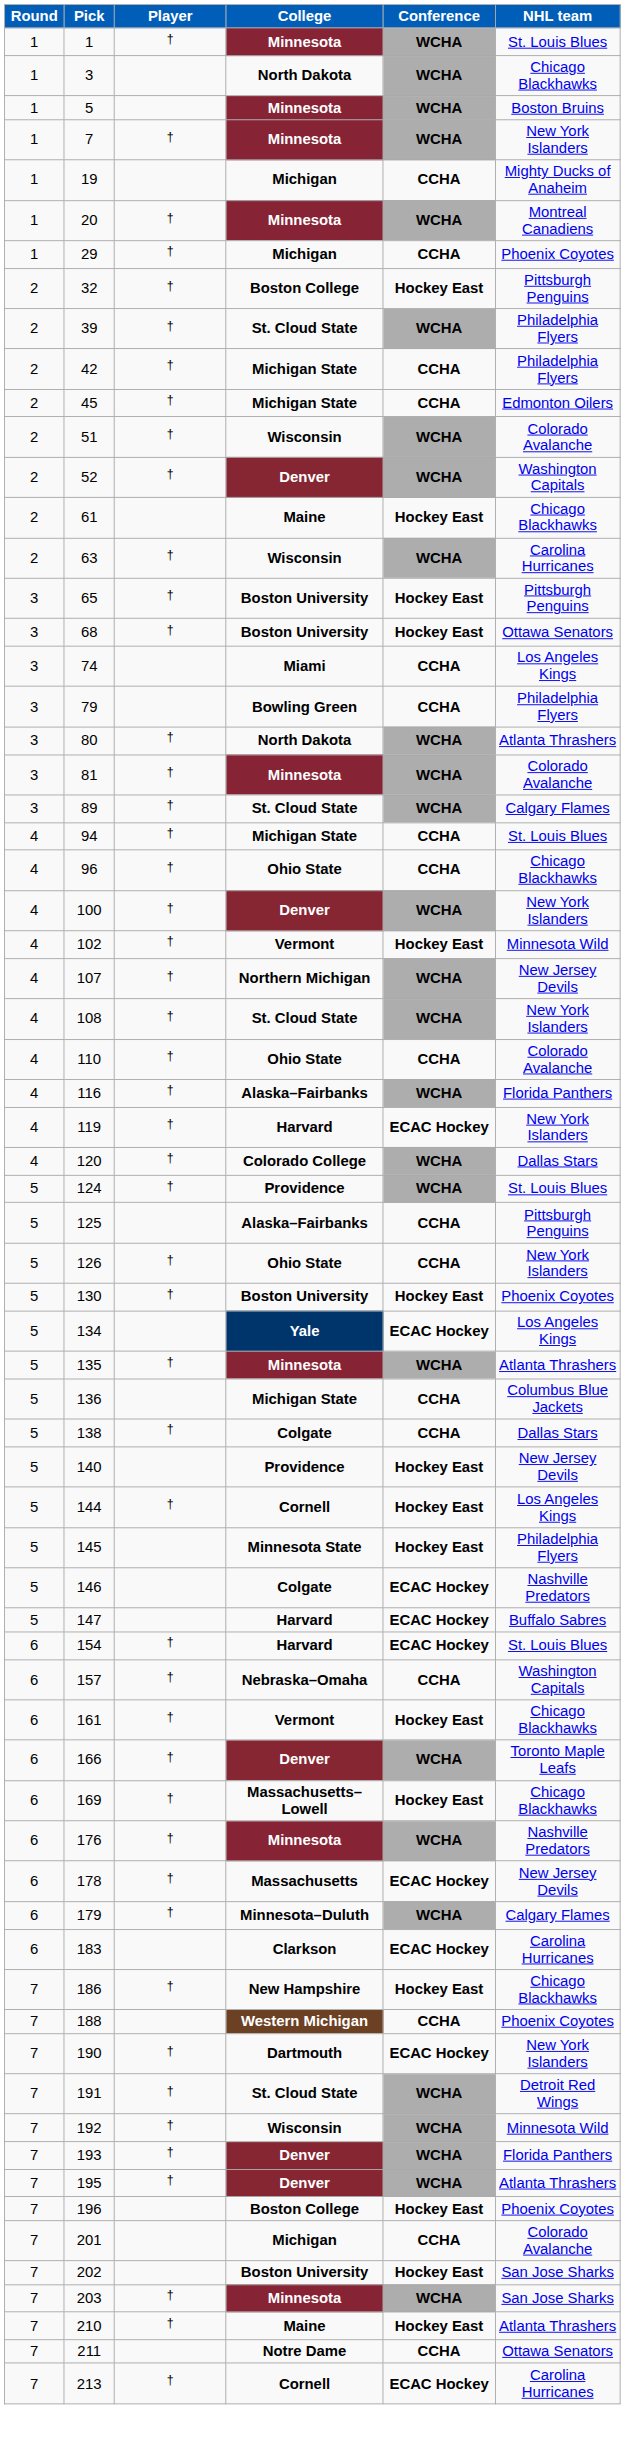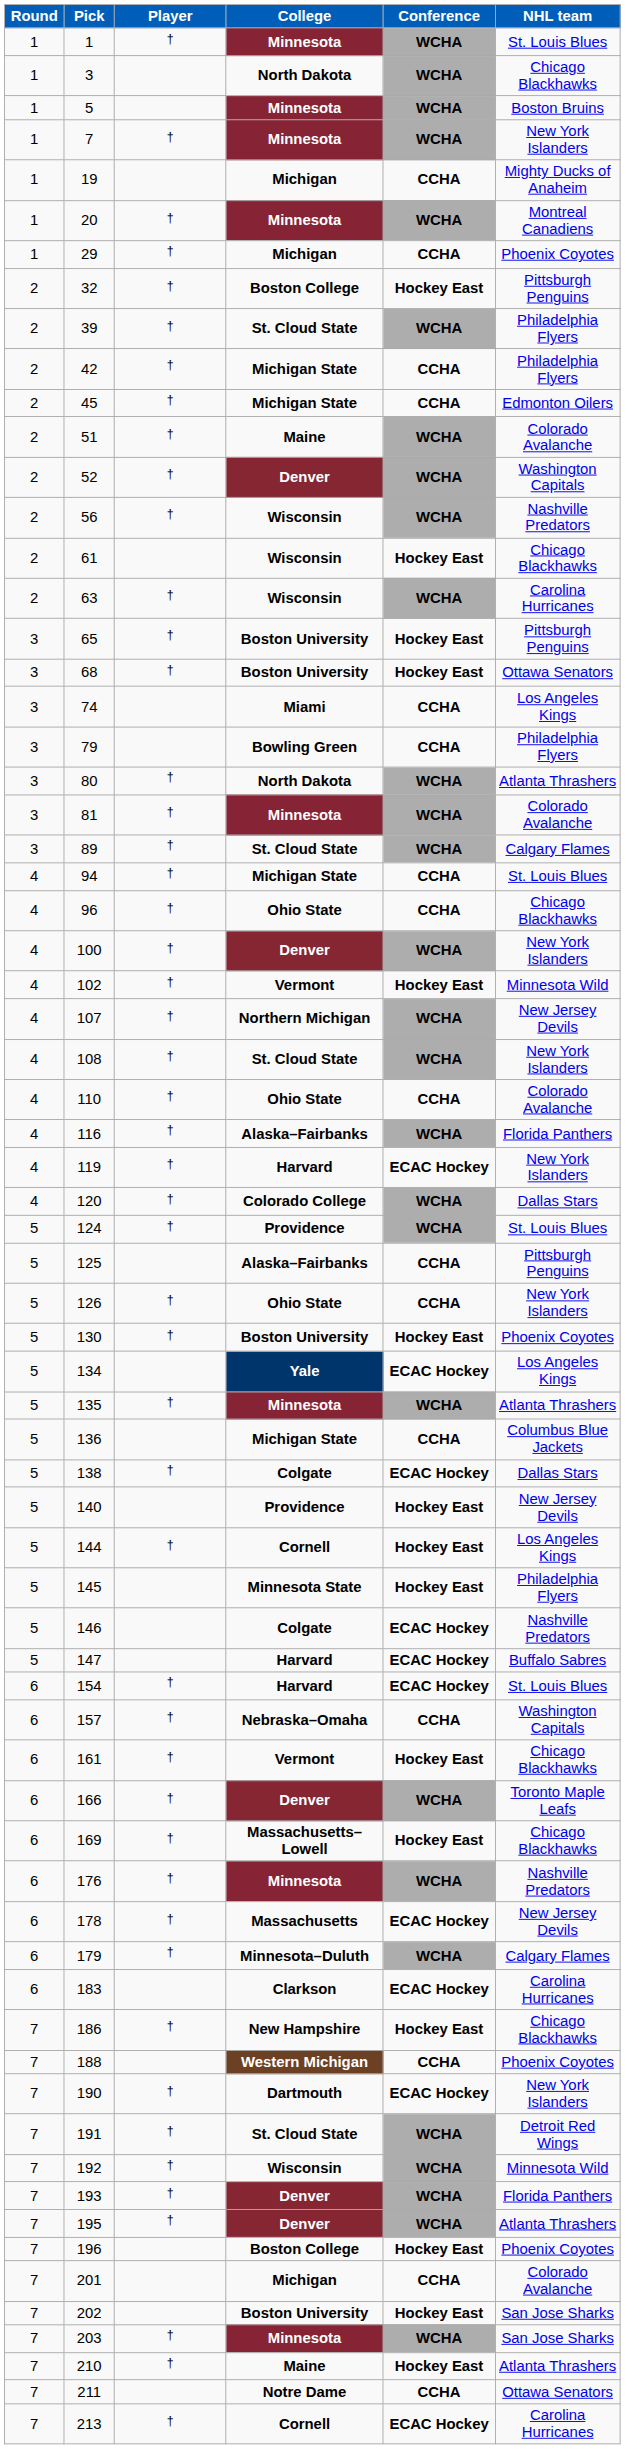(305, 437) Wisconsin -> (305, 437) Maine
+ row: (89, 517)
(305, 517) Maine -> (305, 558) Wisconsin
(439, 1433) CCHA -> (439, 1473) ECAC Hockey
